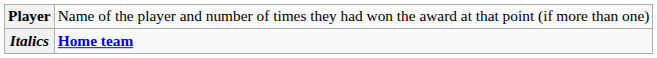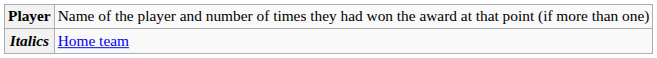(95, 41) bold -> (93, 41) normal
